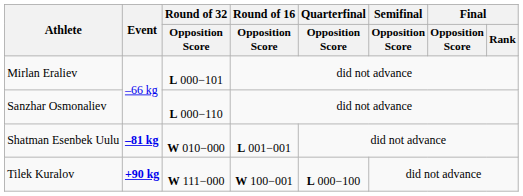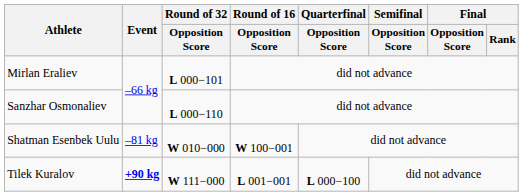(142, 141) bold -> (141, 141) normal
(264, 148) L 001−001 -> (264, 148) W 100−001
(264, 181) W 100−001 -> (264, 181) L 001−001
